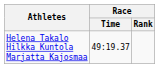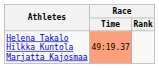(111, 47) no background -> (111, 47) lightsalmon background
